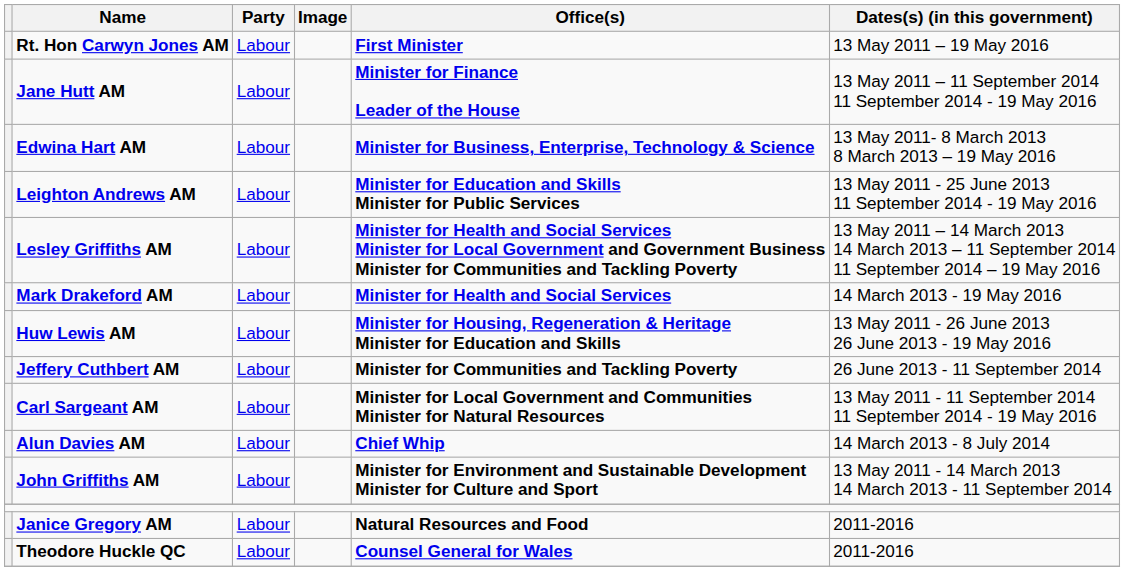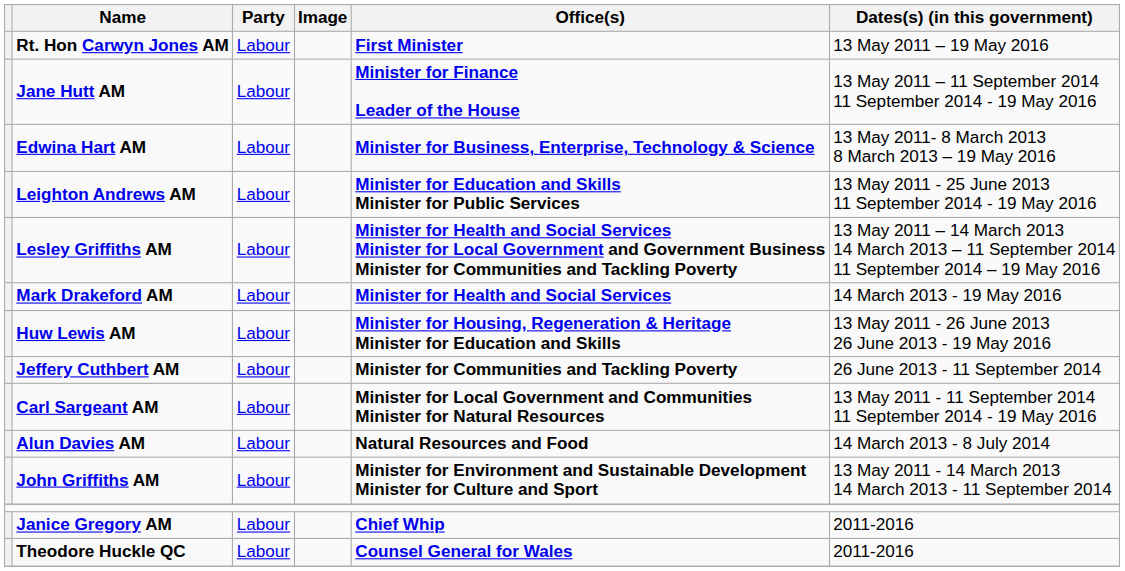(400, 443) Chief Whip -> (472, 443) Natural Resources and Food
(472, 525) Natural Resources and Food -> (400, 525) Chief Whip
